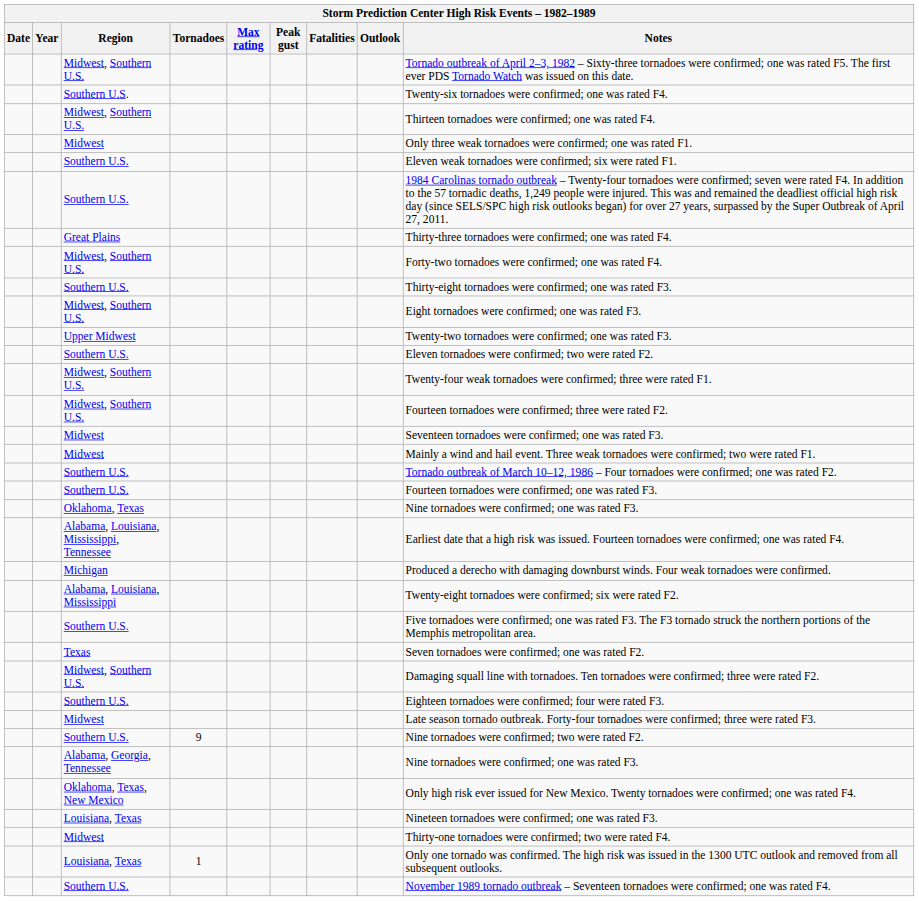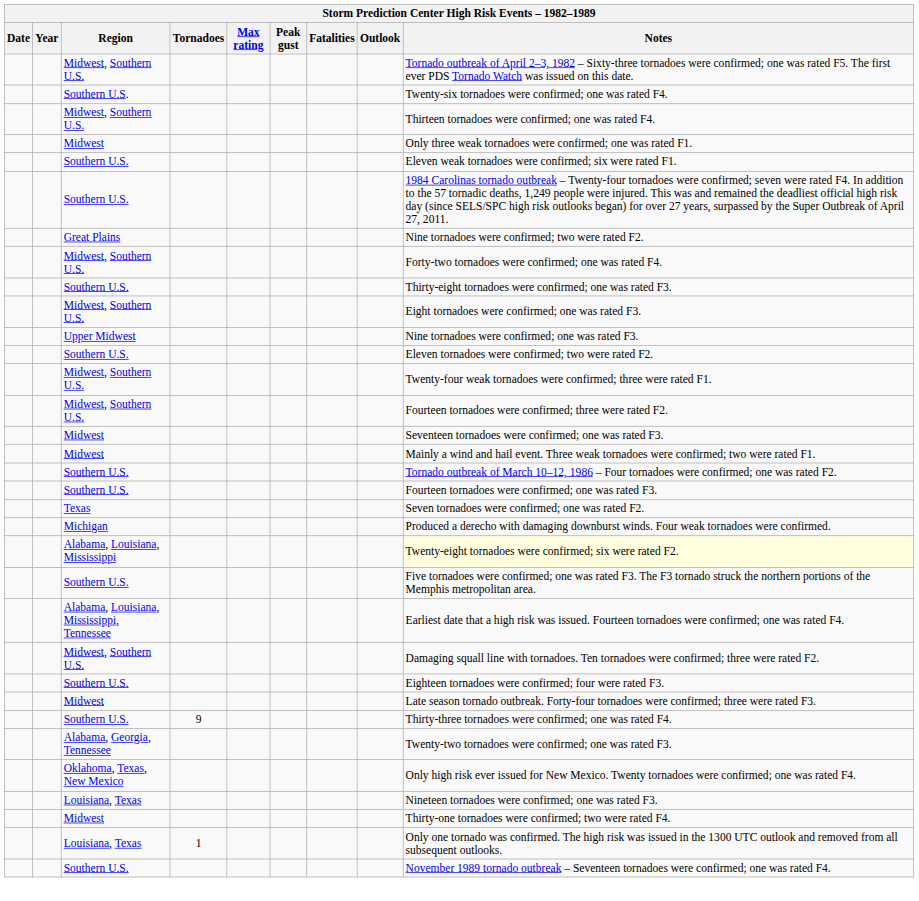(539, 237) Thirty-three tornadoes were confirmed; one was rated F4. -> (525, 237) Nine tornadoes were confirmed; two were rated F2.
(539, 336) Twenty-two tornadoes were confirmed; one was rated F3. -> (522, 336) Nine tornadoes were confirmed; one was rated F3.
- row: (104, 508)
rows swapped: (77, 651) <-> (112, 539)
(542, 595) no background -> (542, 551) lightyellow background
(525, 737) Nine tornadoes were confirmed; two were rated F2. -> (539, 719) Thirty-three tornadoes were confirmed; one was rated F4.
(522, 762) Nine tornadoes were confirmed; one was rated F3. -> (539, 744) Twenty-two tornadoes were confirmed; one was rated F3.
